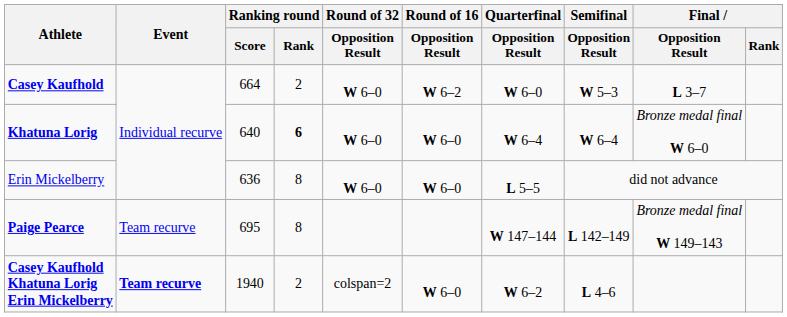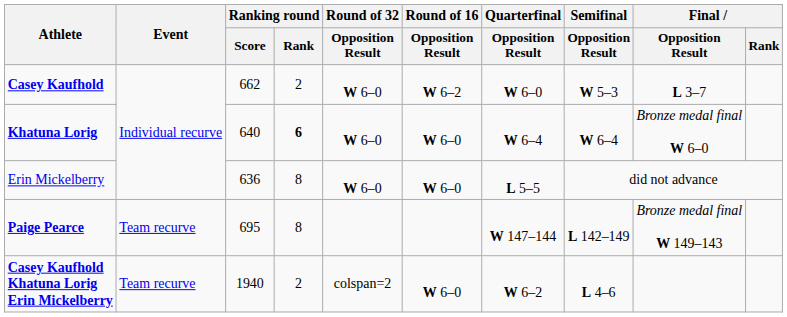(250, 85) 664 -> (250, 85) 662
(160, 284) bold -> (157, 284) normal
